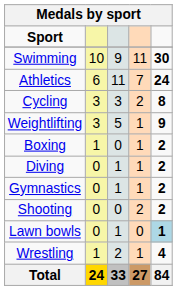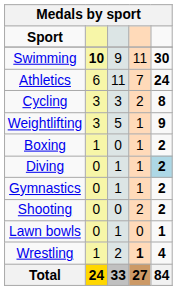(96, 58) normal -> (96, 58) bold
(162, 167) no background -> (162, 167) lightblue background
(162, 232) lightblue background -> (162, 232) no background
(140, 253) normal -> (140, 253) bold
